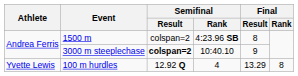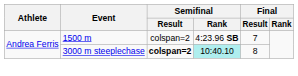(255, 38) 8 -> (255, 38) 7
(217, 52) no background -> (217, 52) paleturquoise background
(255, 52) 9 -> (255, 52) 8
- row: (90, 65)
